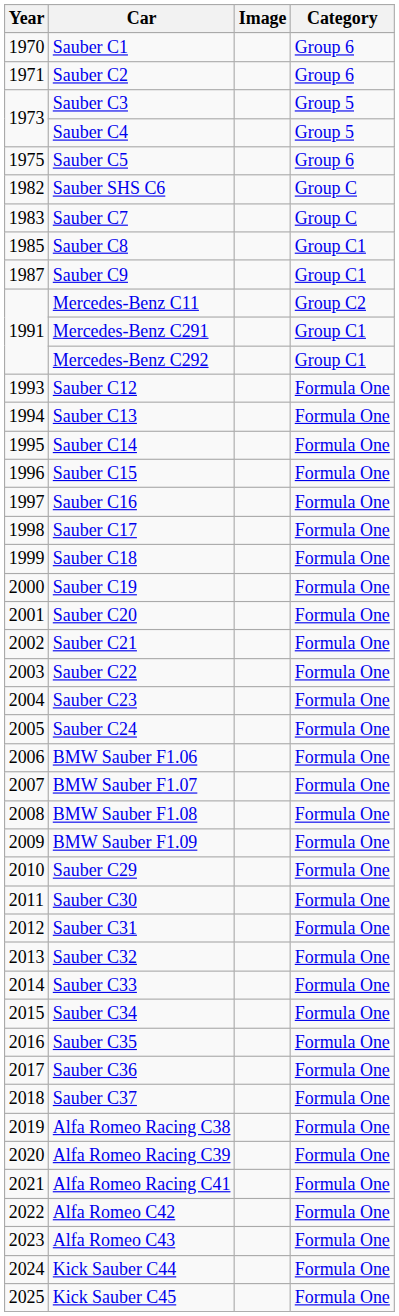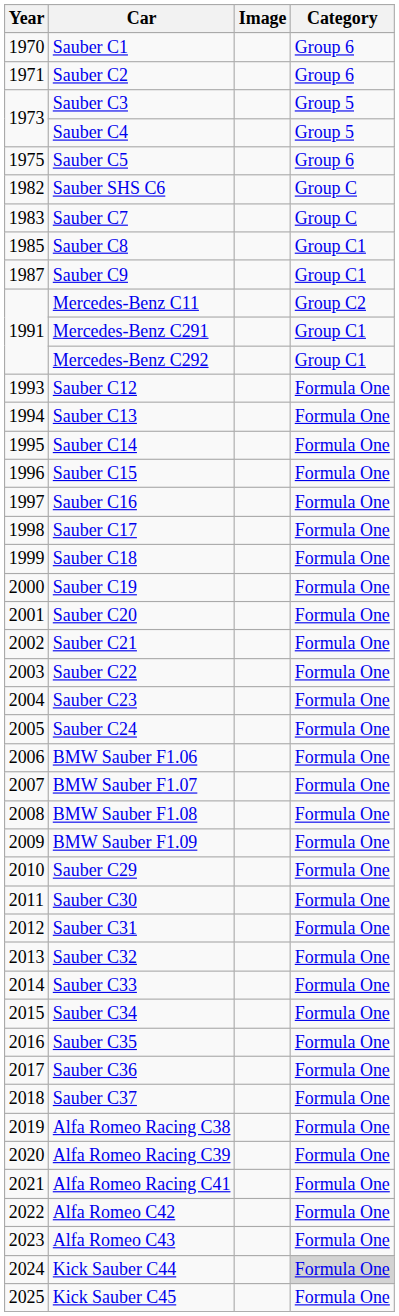(342, 1269) no background -> (342, 1269) lightgrey background
